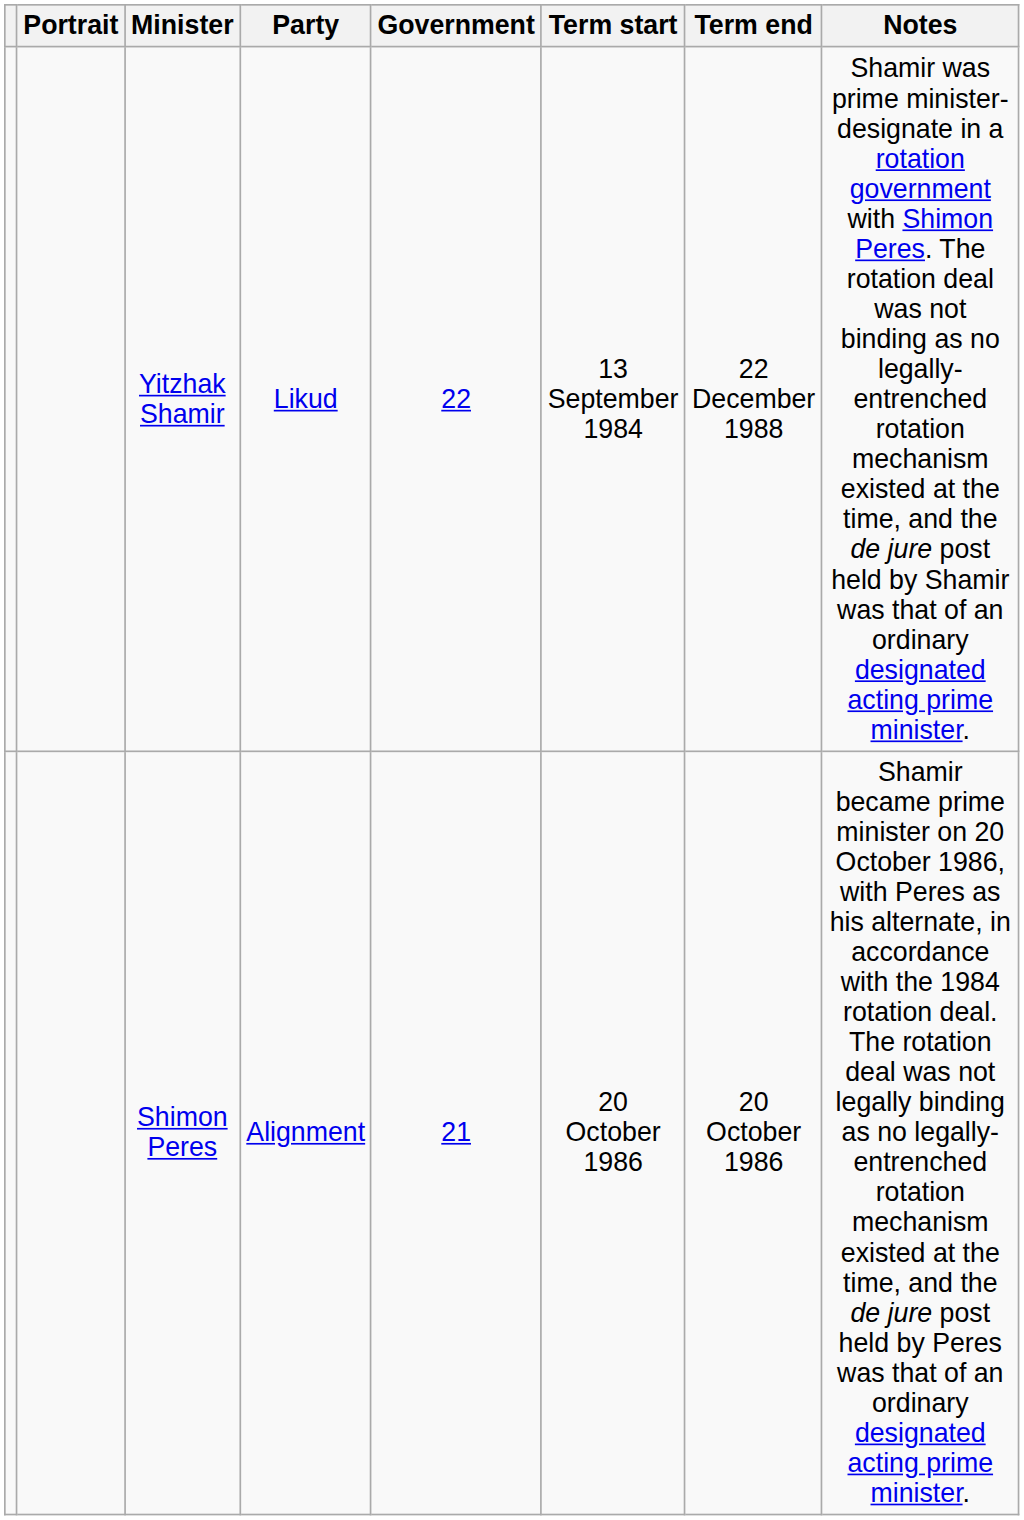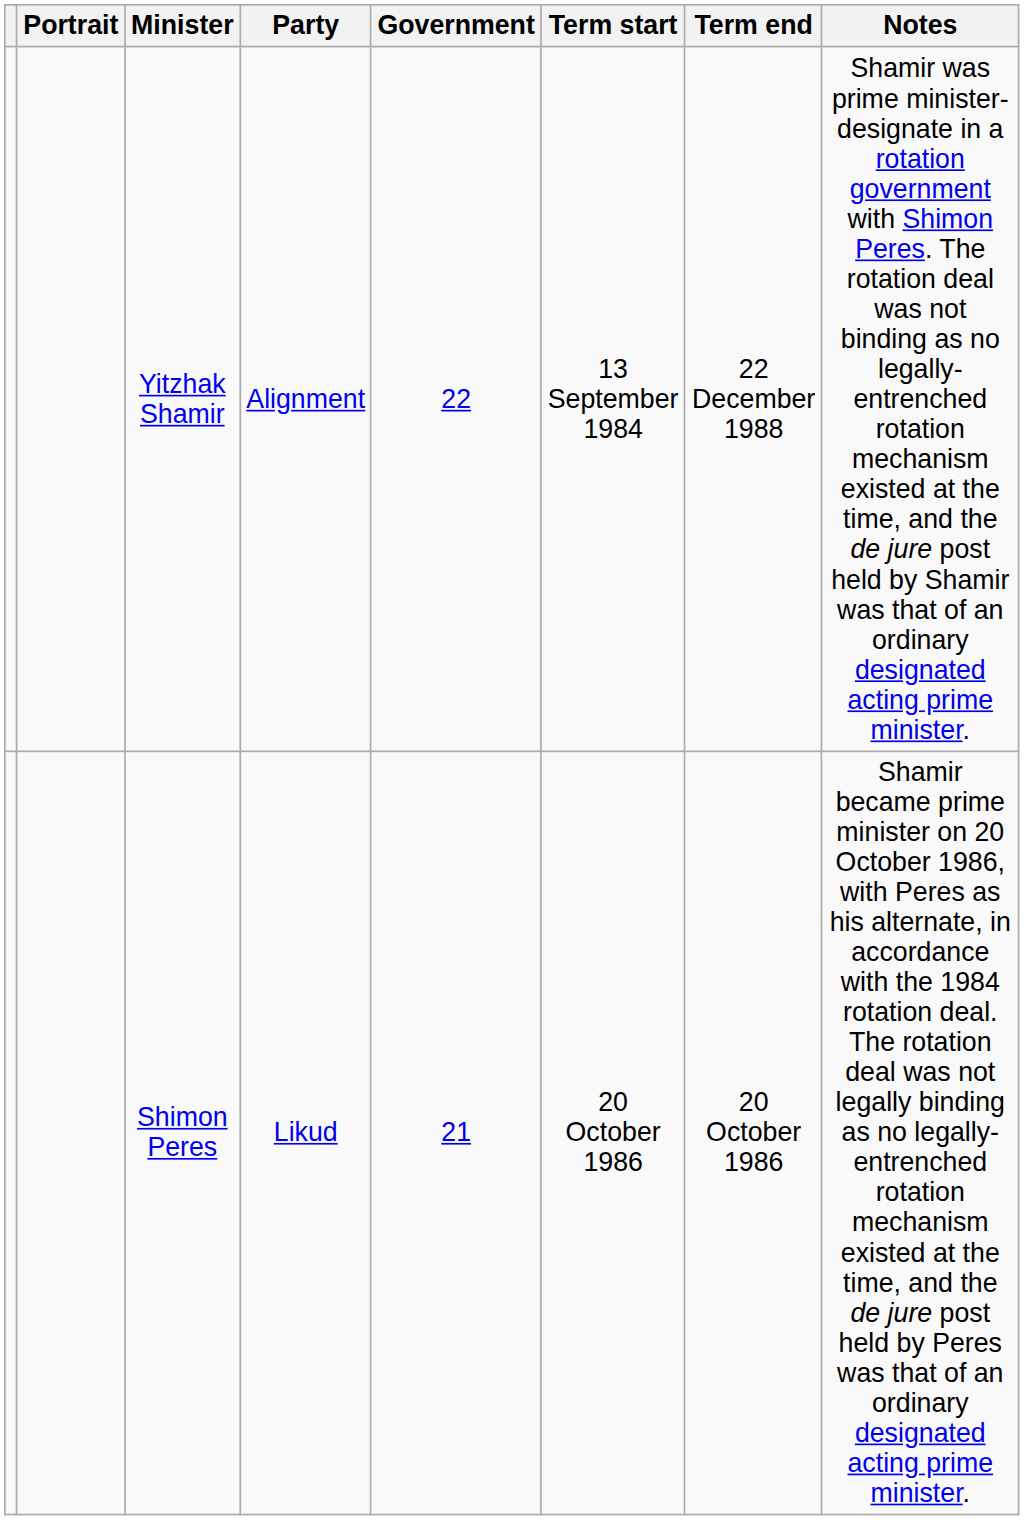(306, 398) Likud -> (306, 398) Alignment
(306, 1132) Alignment -> (306, 1132) Likud
